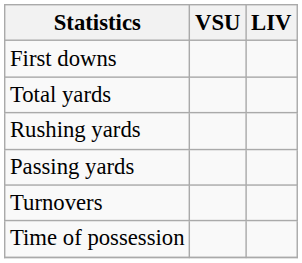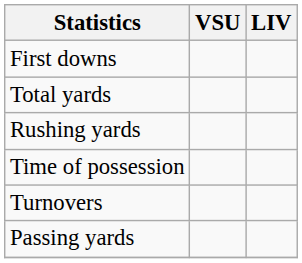rows swapped: (72, 166) <-> (97, 238)
